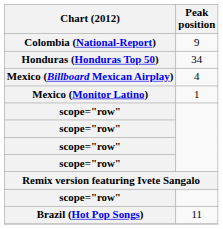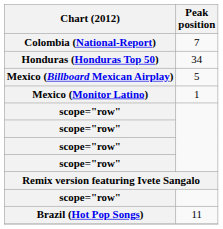(197, 42) 9 -> (197, 42) 7
(197, 77) 4 -> (197, 77) 5
